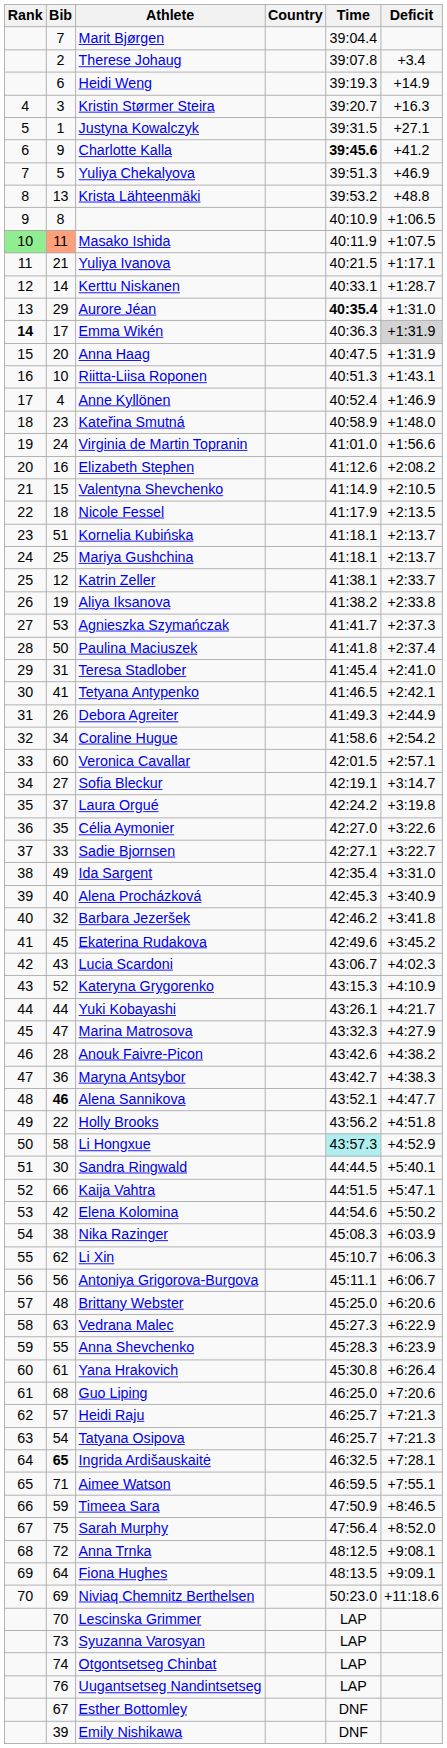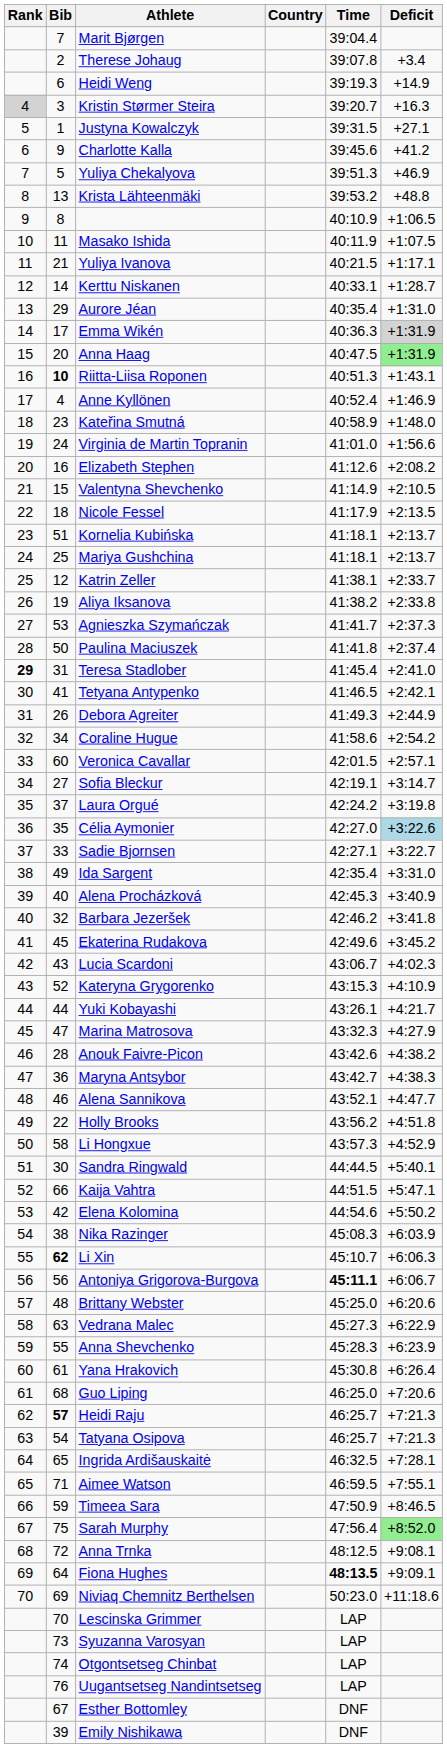(25, 106) no background -> (25, 106) lightgrey background
(353, 151) bold -> (353, 151) normal
(25, 241) lightgreen background -> (25, 241) no background
(61, 241) lightsalmon background -> (61, 241) no background
(353, 309) bold -> (353, 309) normal
(25, 331) bold -> (25, 331) normal
(411, 354) no background -> (411, 354) lightgreen background
(61, 377) normal -> (61, 377) bold
(25, 670) normal -> (25, 670) bold
(411, 828) no background -> (411, 828) lightblue background
(61, 1099) bold -> (61, 1099) normal
(353, 1144) paleturquoise background -> (353, 1144) no background
(61, 1257) normal -> (61, 1257) bold
(353, 1280) normal -> (353, 1280) bold
(61, 1415) normal -> (61, 1415) bold
(61, 1461) bold -> (61, 1461) normal
(411, 1528) no background -> (411, 1528) lightgreen background
(353, 1574) normal -> (353, 1574) bold
